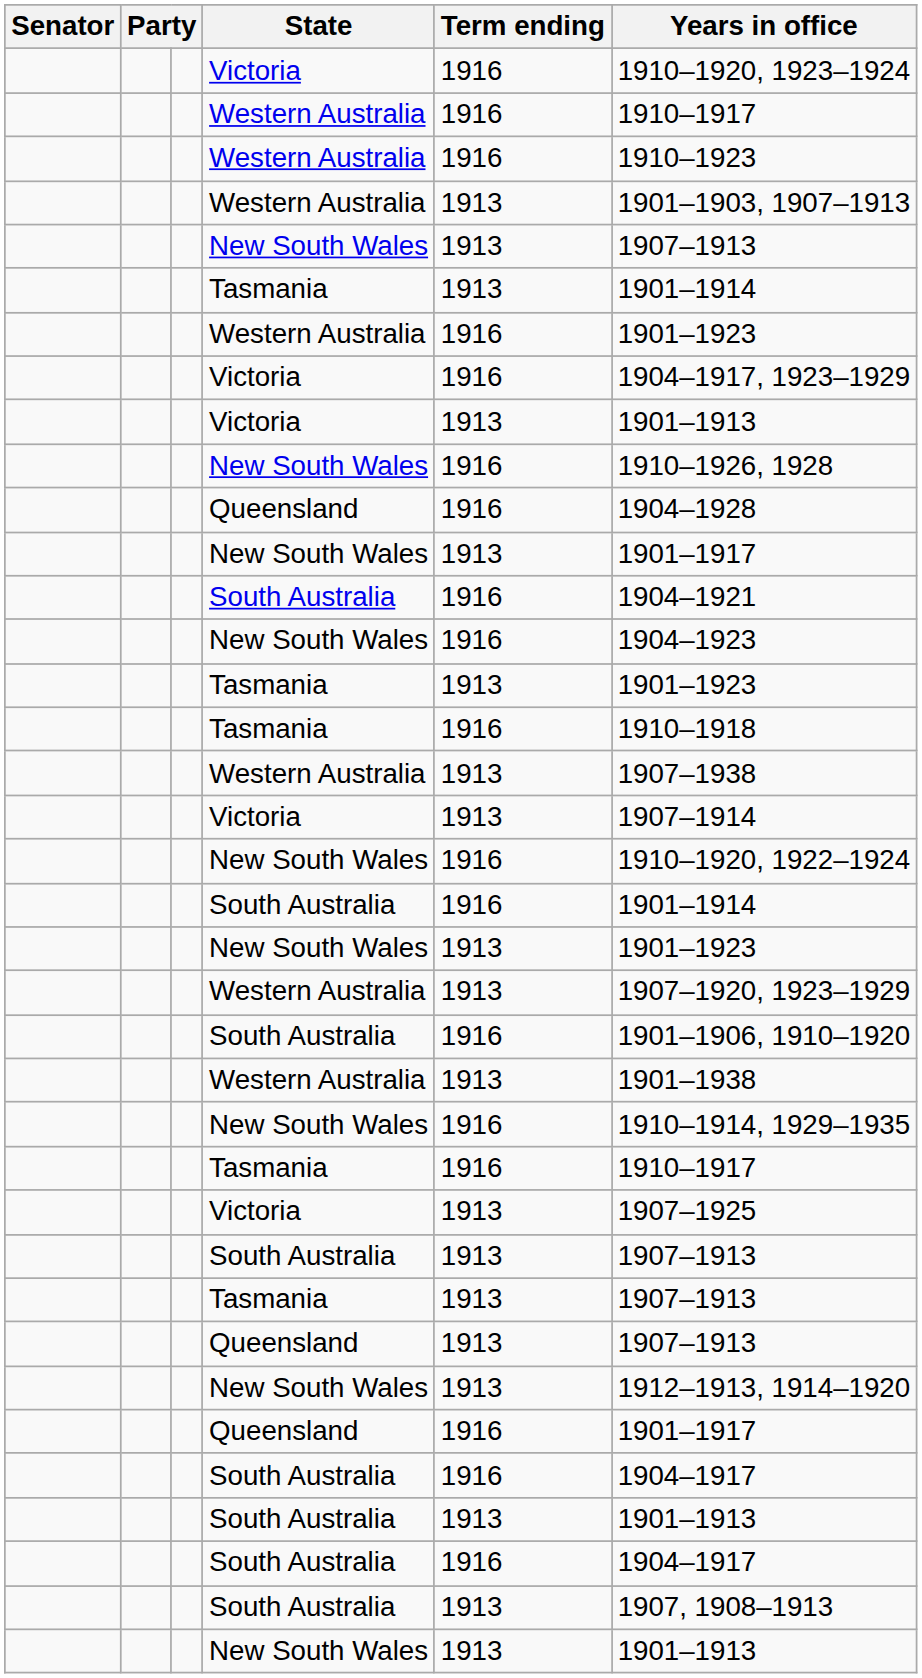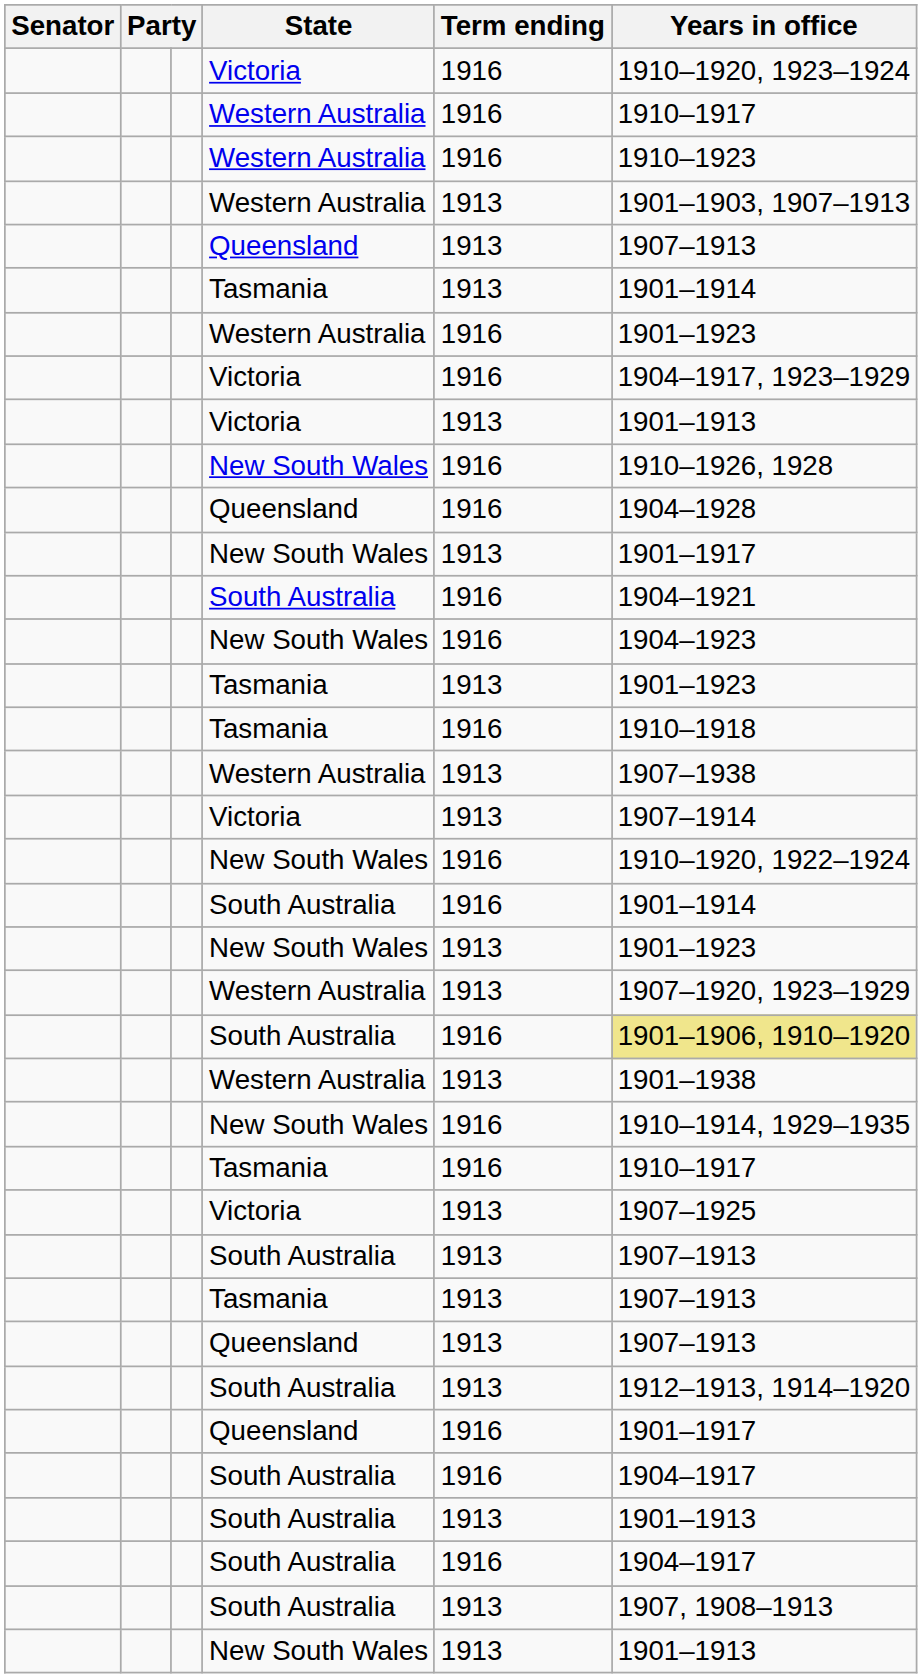(319, 245) New South Wales -> (284, 245) Queensland
(764, 1036) no background -> (764, 1036) khaki background
(319, 1387) New South Wales -> (302, 1387) South Australia
